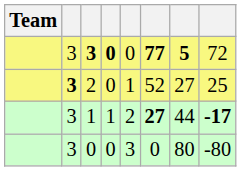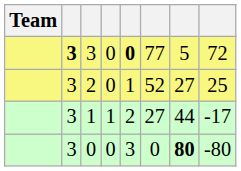(72, 52) normal -> (72, 52) bold
(91, 52) bold -> (91, 52) normal
(111, 52) bold -> (111, 52) normal
(130, 52) normal -> (130, 52) bold
(155, 52) bold -> (155, 52) normal
(184, 52) bold -> (184, 52) normal
(72, 85) bold -> (72, 85) normal
(155, 117) bold -> (155, 117) normal
(218, 117) bold -> (218, 117) normal
(184, 149) normal -> (184, 149) bold
